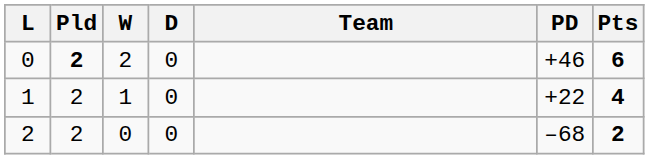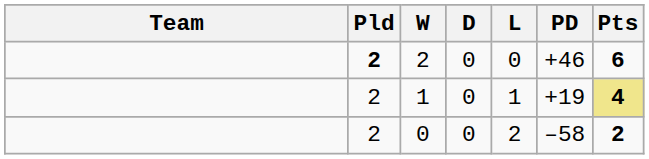columns swapped: (366, 23) <-> (28, 23)
(565, 98) +22 -> (565, 98) +19
(618, 98) no background -> (618, 98) khaki background
(565, 135) –68 -> (565, 135) –58
